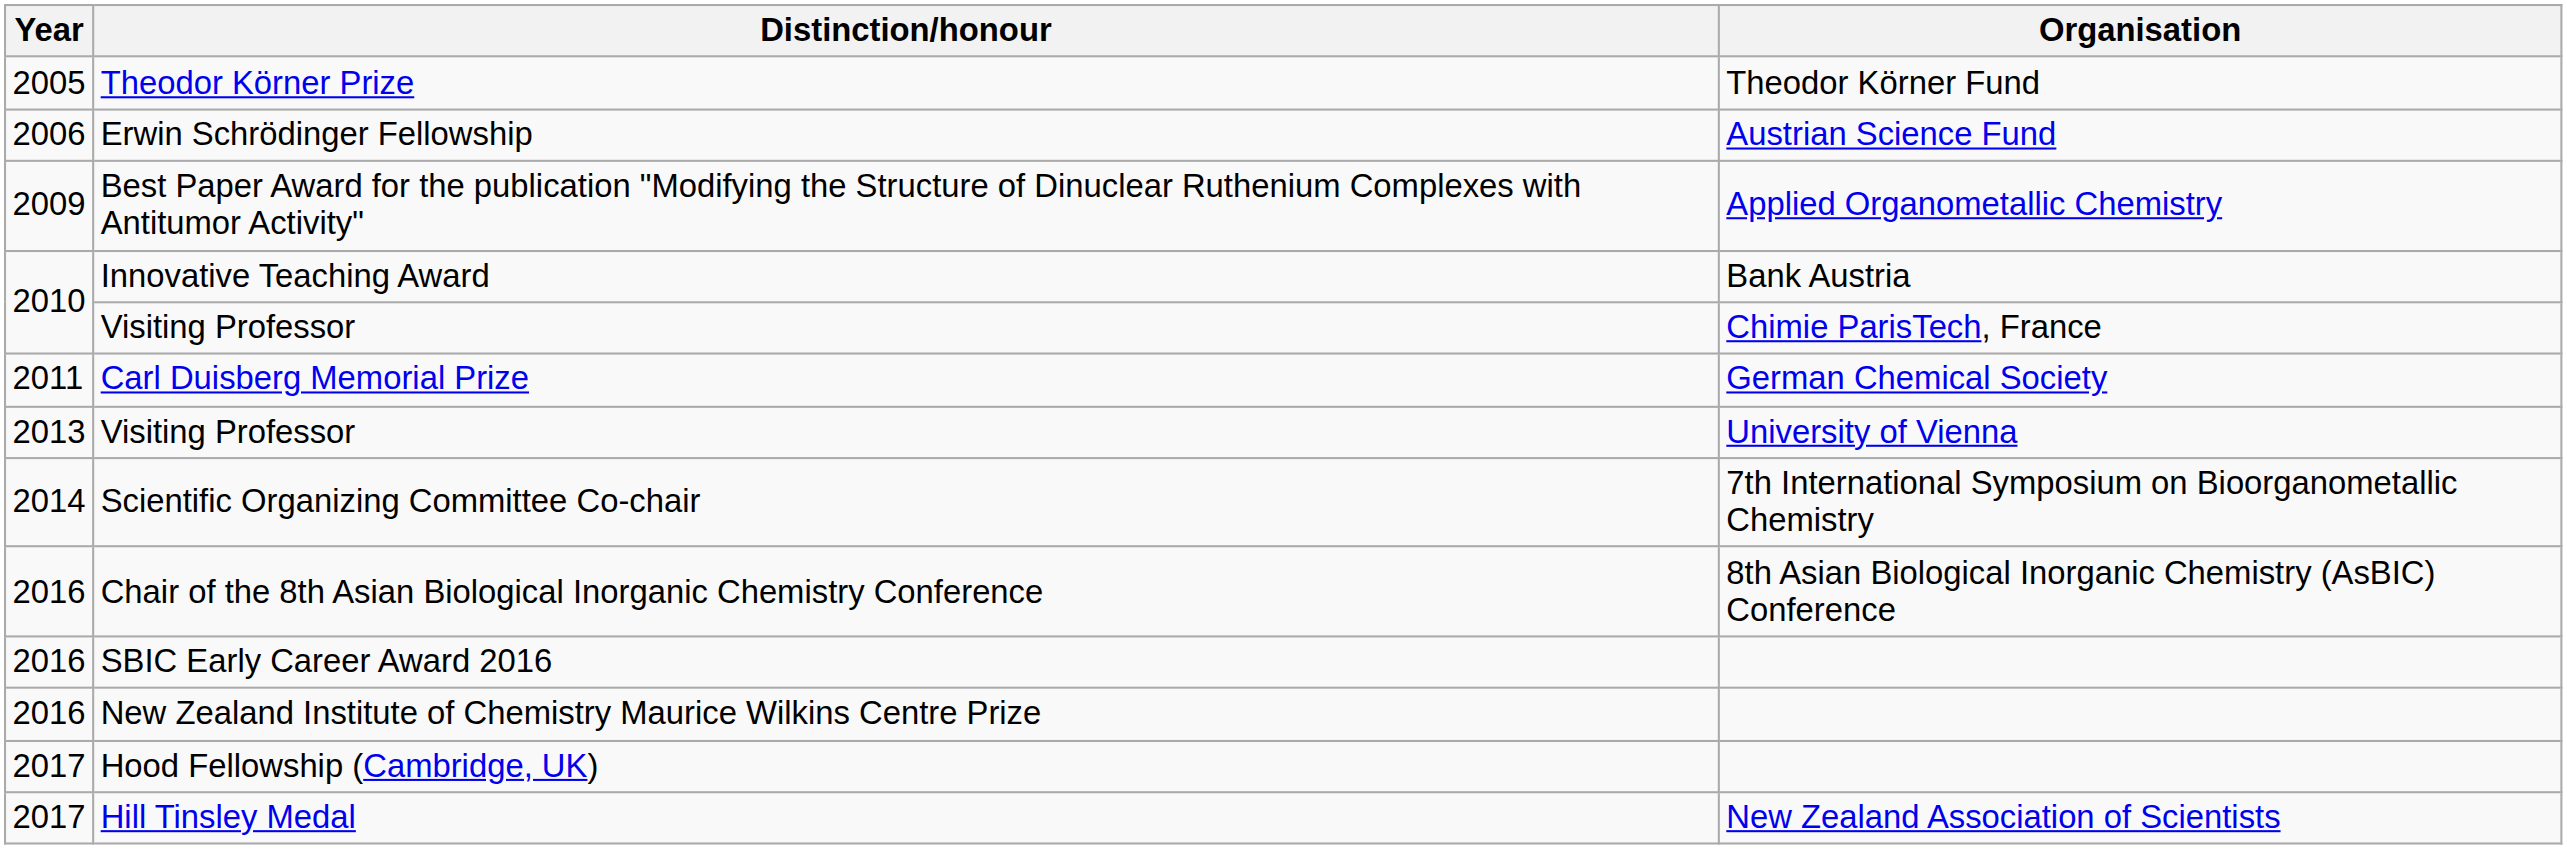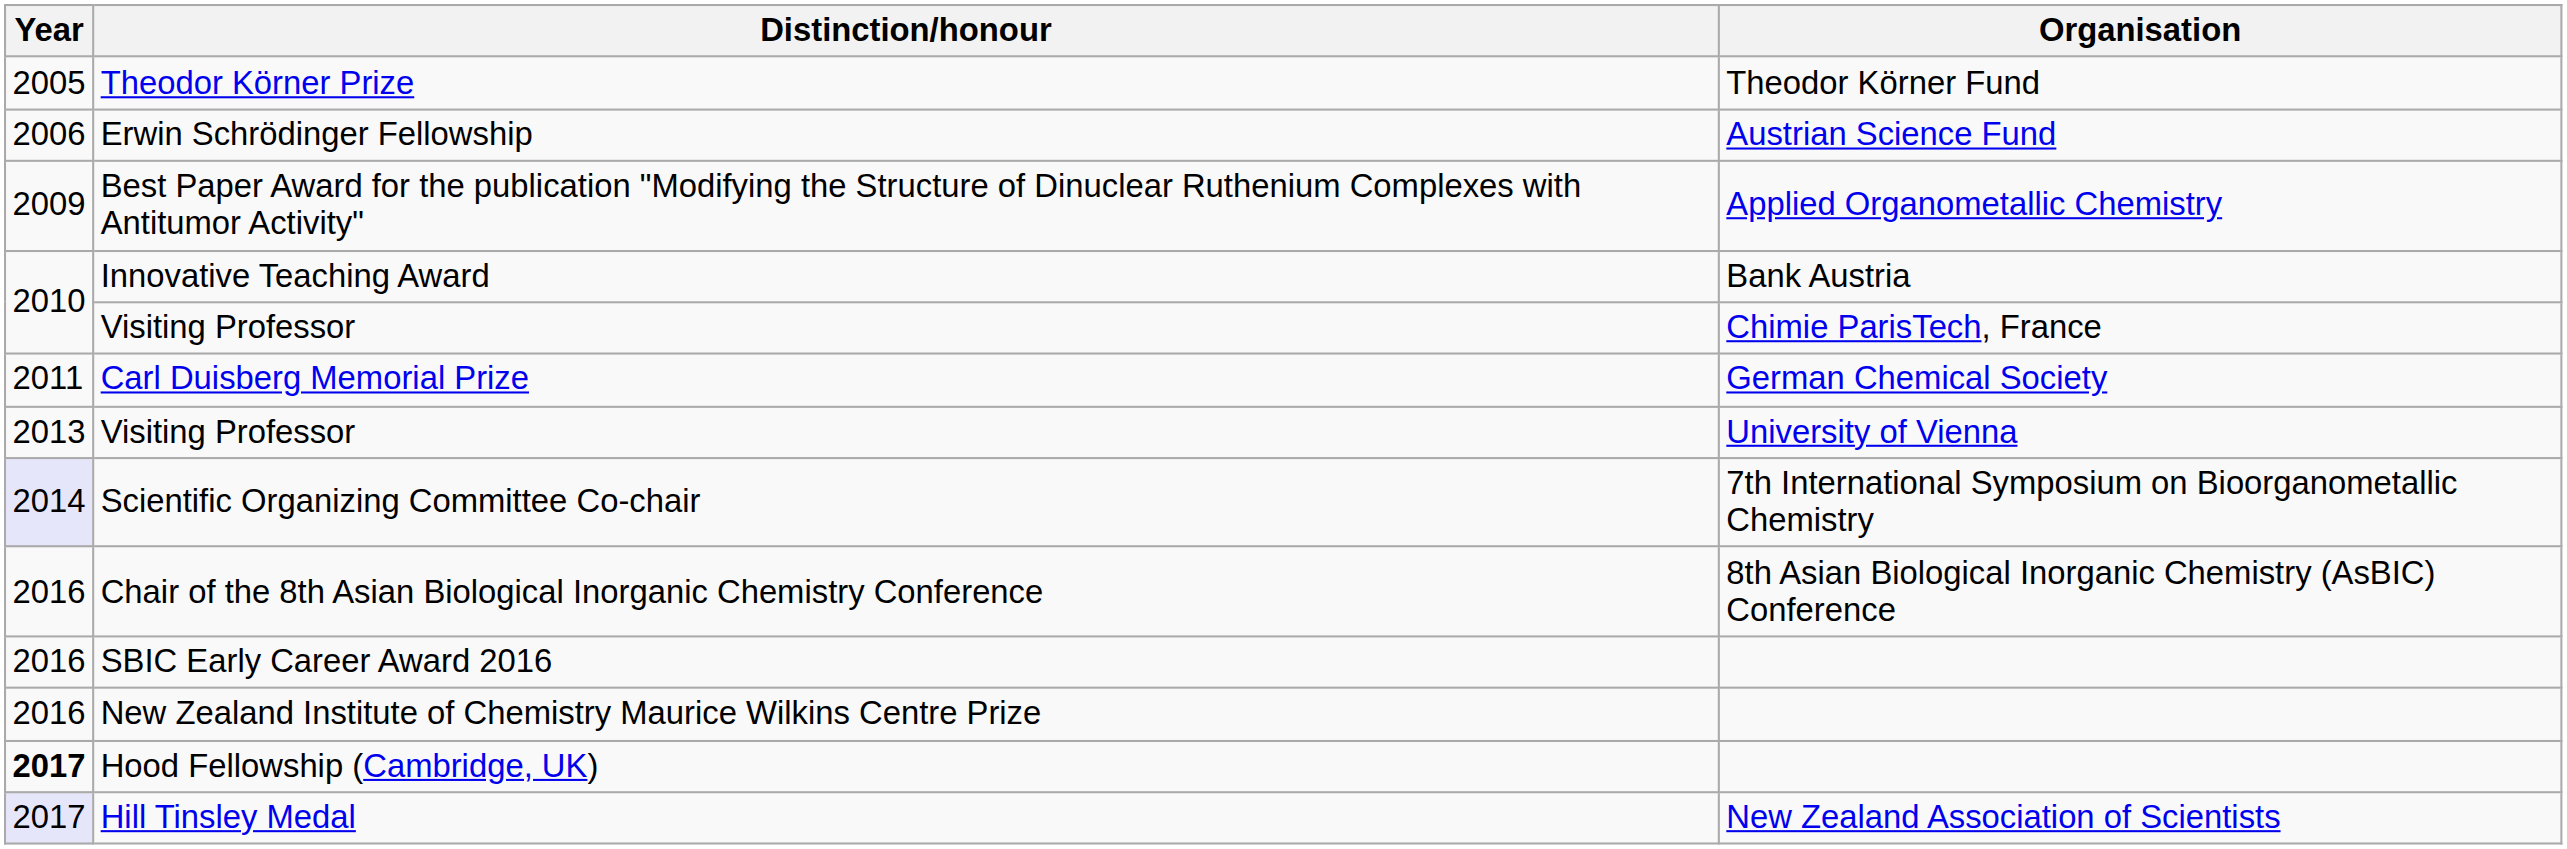(49, 502) no background -> (49, 502) lavender background
(49, 765) normal -> (49, 765) bold
(49, 817) no background -> (49, 817) lavender background
